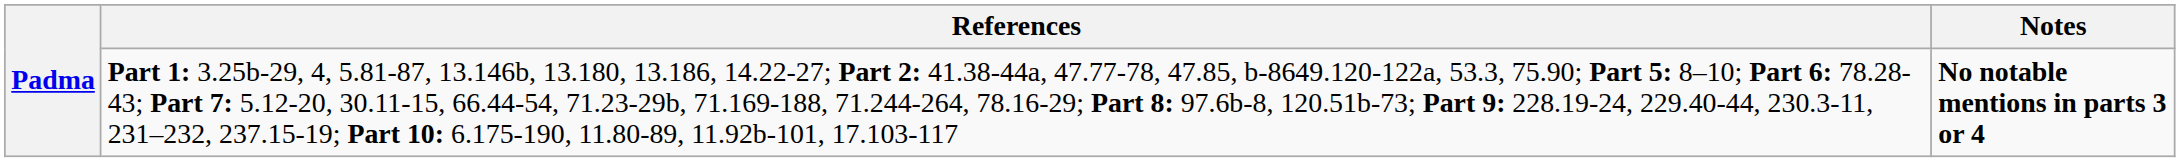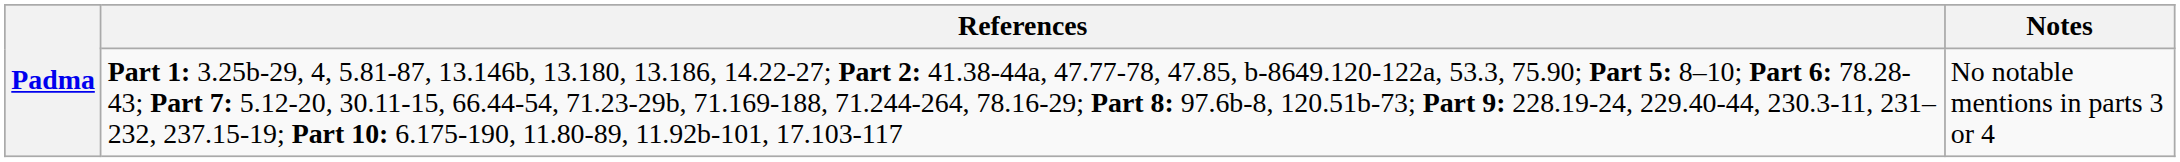(2052, 102) bold -> (2057, 102) normal
